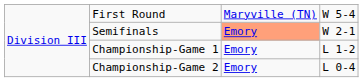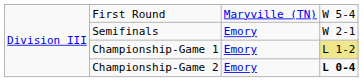(240, 31) lightsalmon background -> (240, 31) no background
(339, 49) no background -> (339, 49) khaki background
(339, 67) normal -> (339, 67) bold
